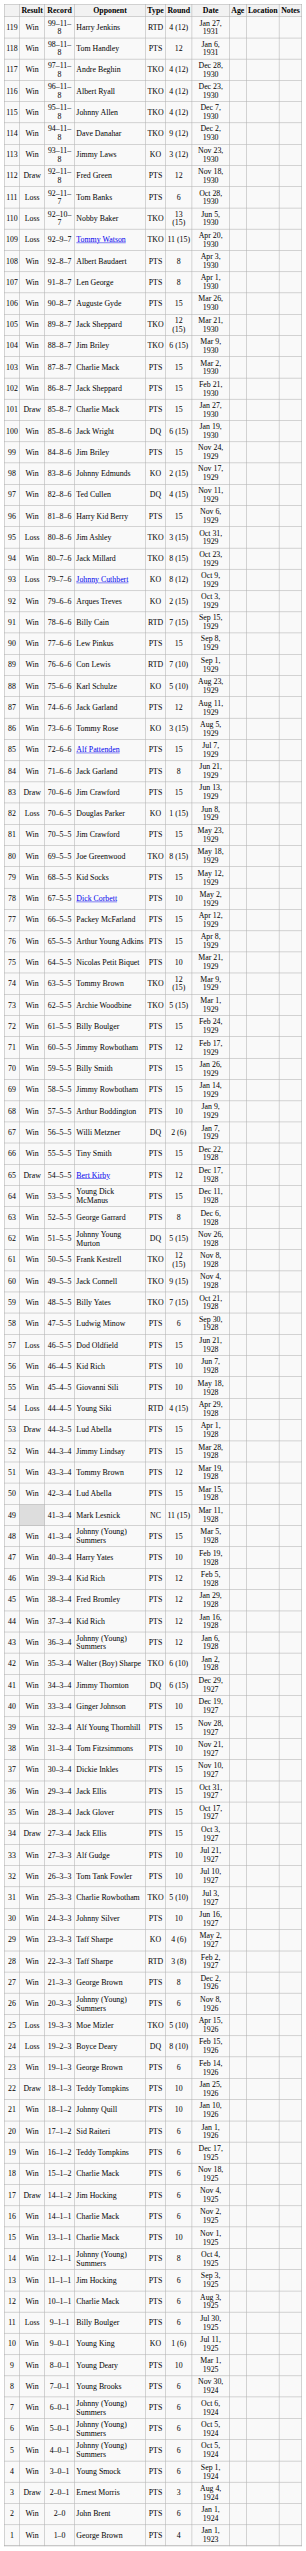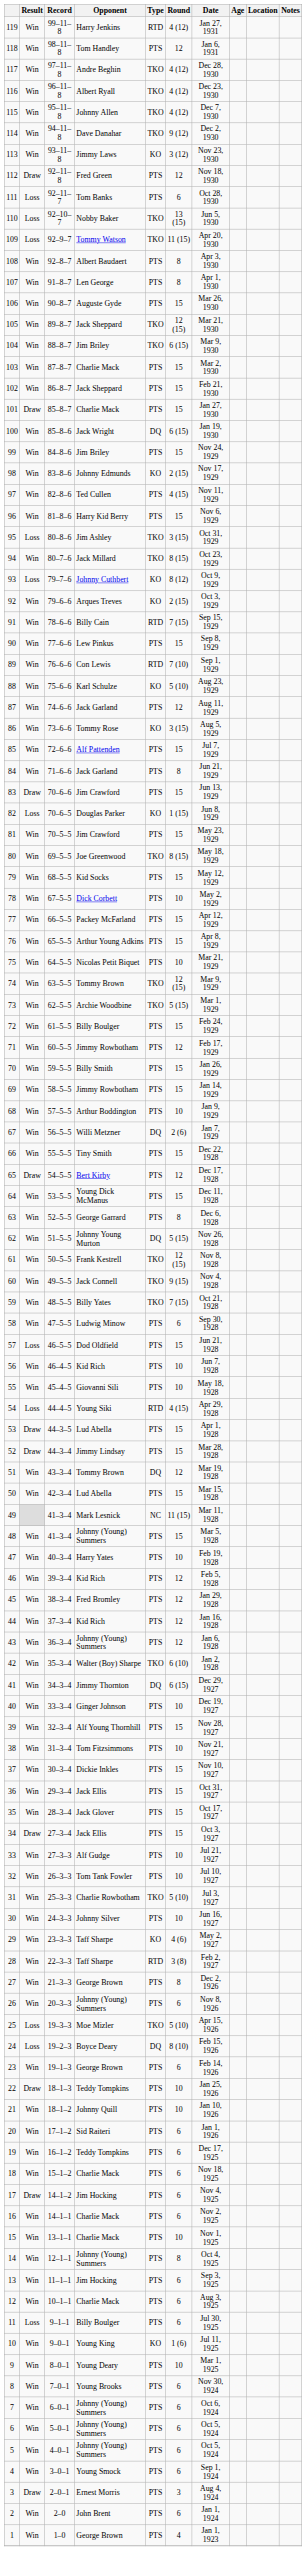(156, 495) DQ -> (156, 495) PTS
(32, 1451) Win -> (32, 1451) Draw
(156, 1472) PTS -> (156, 1472) DQ
